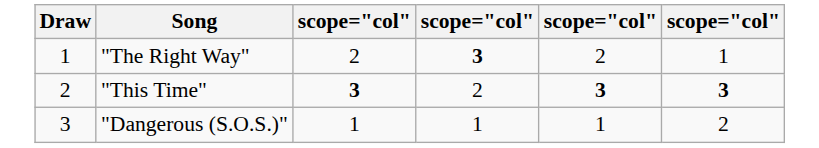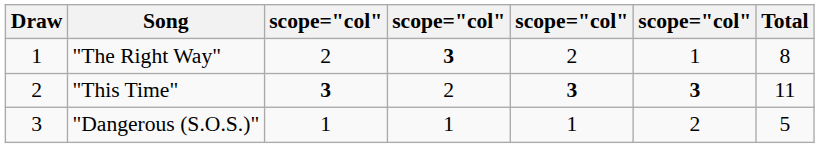+ column: (785, 21)
